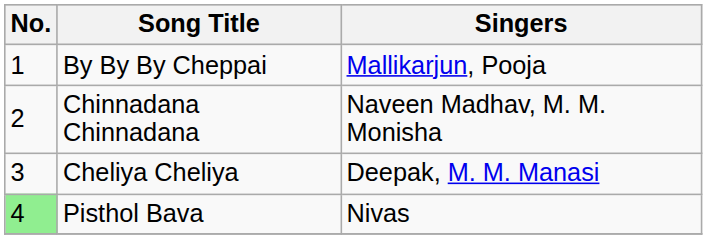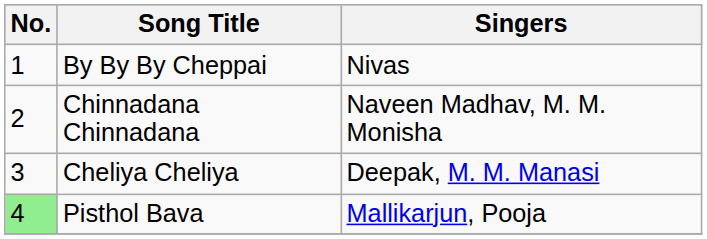(446, 64) Mallikarjun, Pooja -> (378, 64) Nivas
(378, 213) Nivas -> (446, 213) Mallikarjun, Pooja
